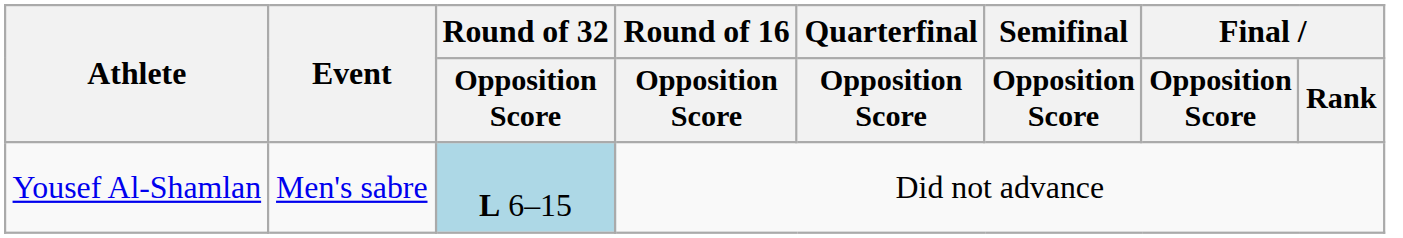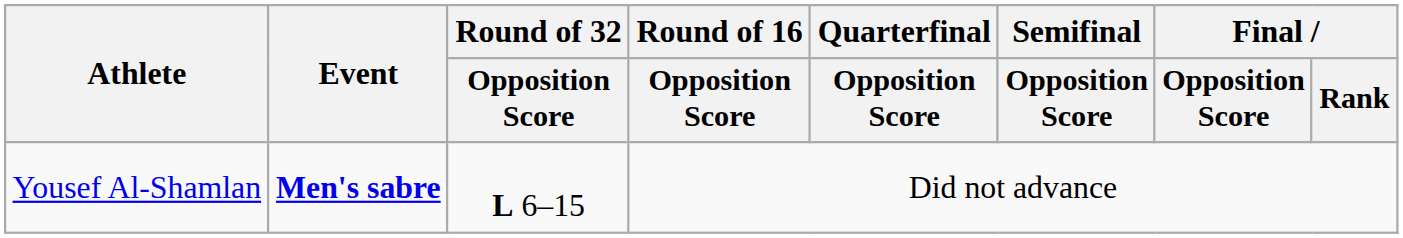(352, 187) normal -> (358, 187) bold
(525, 206) lightblue background -> (539, 206) no background
